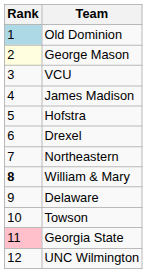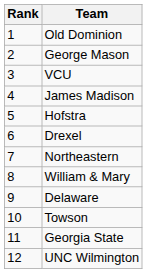(11, 34) lightblue background -> (11, 34) no background
(11, 55) lightyellow background -> (11, 55) no background
(11, 177) bold -> (11, 177) normal
(14, 237) pink background -> (14, 237) no background
